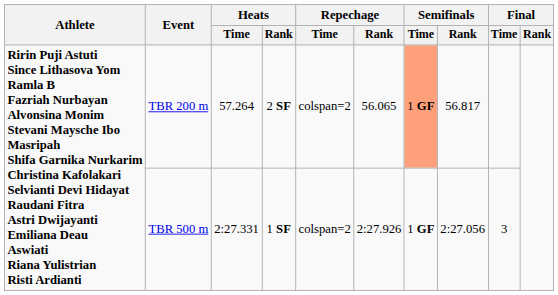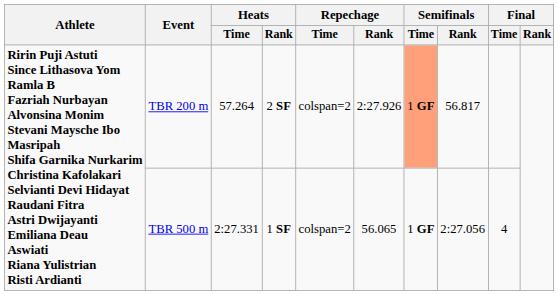(379, 106) 56.065 -> (379, 106) 2:27.926
(379, 229) 2:27.926 -> (379, 229) 56.065
(504, 229) 3 -> (504, 229) 4
